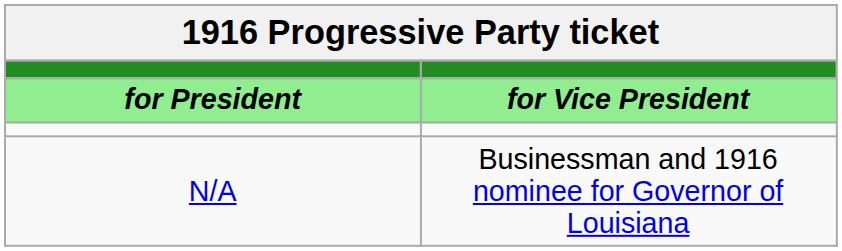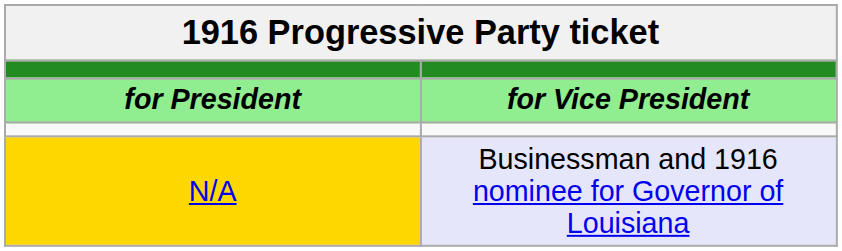(213, 191) no background -> (213, 191) gold background
(628, 191) no background -> (628, 191) lavender background
